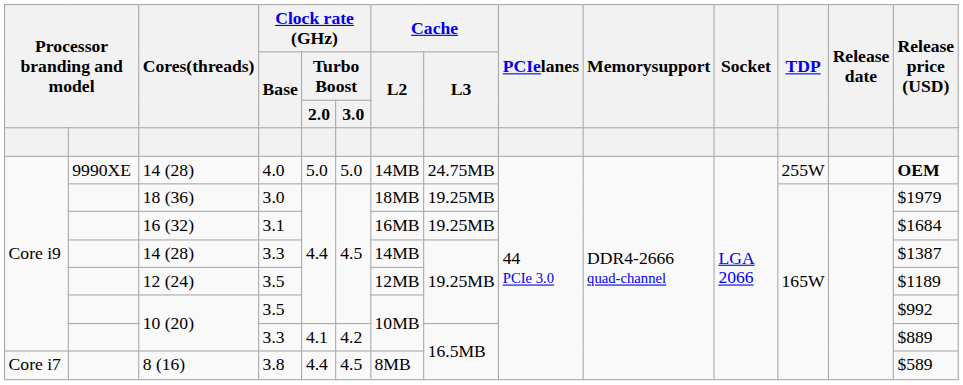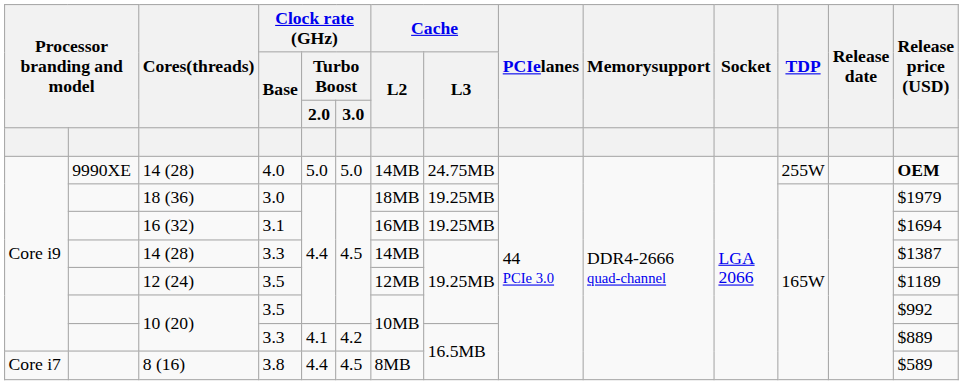(919, 225) $1684 -> (919, 225) $1694
